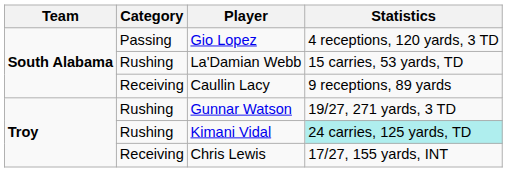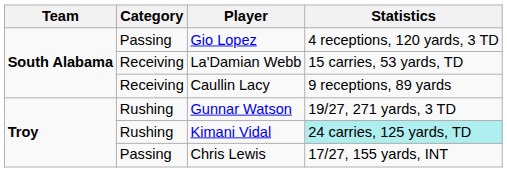(147, 62) Rushing -> (152, 62) Receiving
(152, 155) Receiving -> (146, 155) Passing
